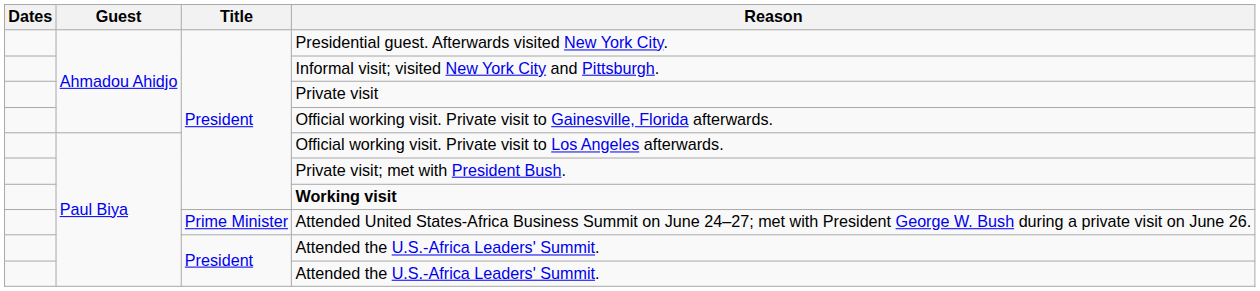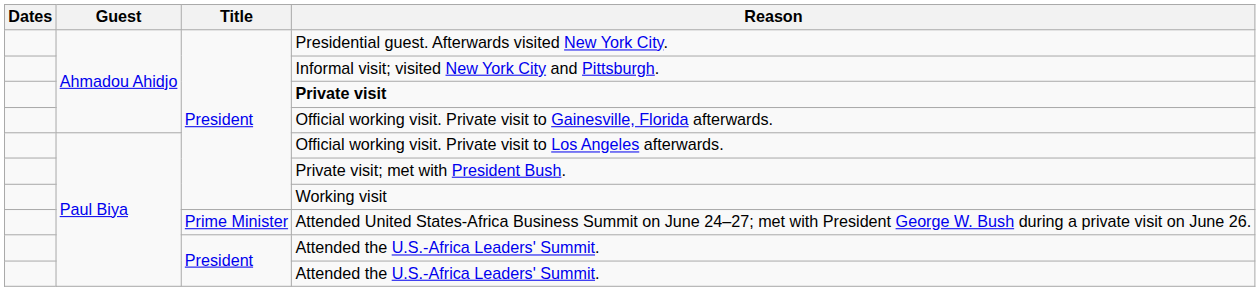(337, 94) normal -> (341, 94) bold
(346, 196) bold -> (341, 196) normal
